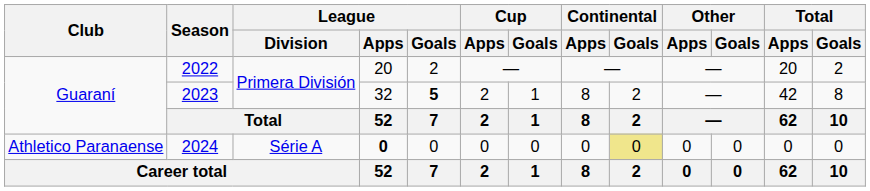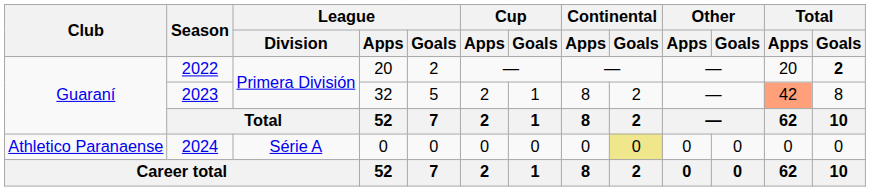(839, 69) normal -> (839, 69) bold
(434, 95) bold -> (434, 95) normal
(788, 95) no background -> (788, 95) lightsalmon background
(383, 146) bold -> (383, 146) normal
